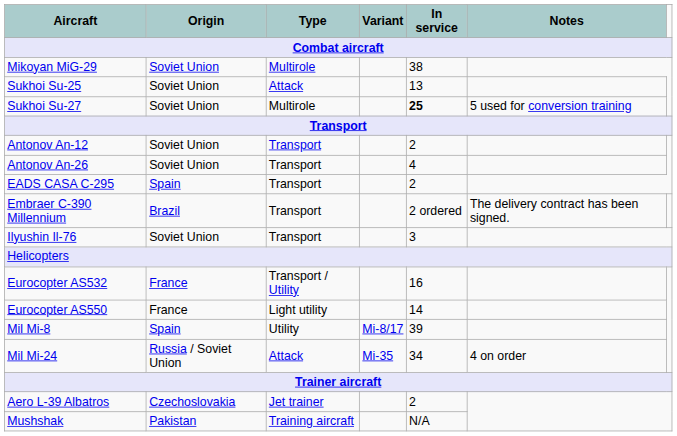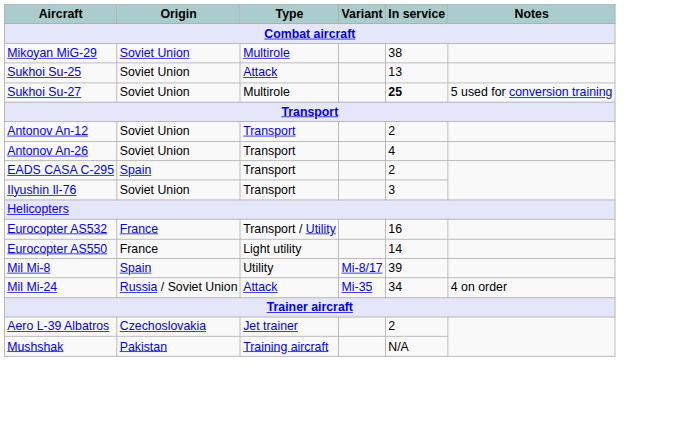- row: (49, 210)
